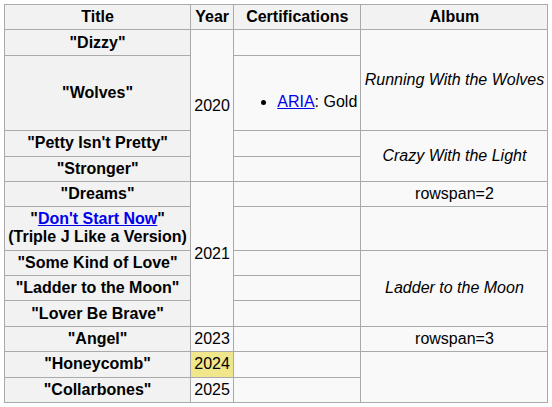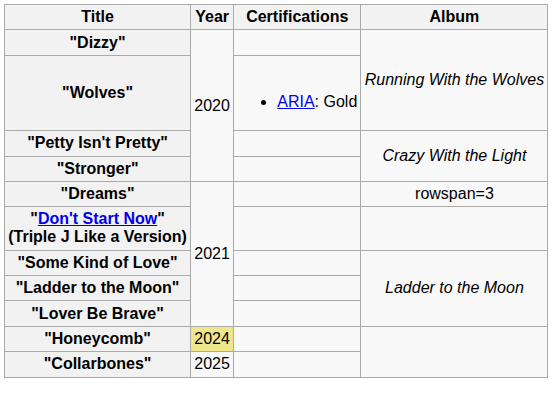(454, 194) rowspan=2 -> (454, 194) rowspan=3
- row: (98, 338)
